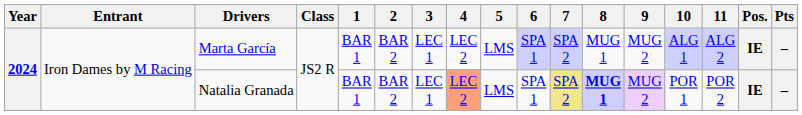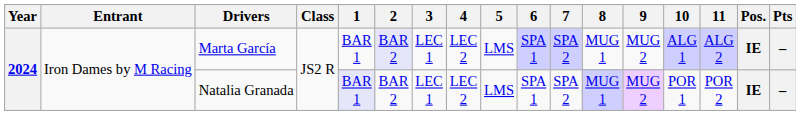(394, 48) no background -> (394, 48) lavender background
(357, 89) no background -> (357, 89) lavender background
(463, 89) lightsalmon background -> (463, 89) no background
(566, 89) khaki background -> (566, 89) no background
(603, 89) bold -> (602, 89) normal
